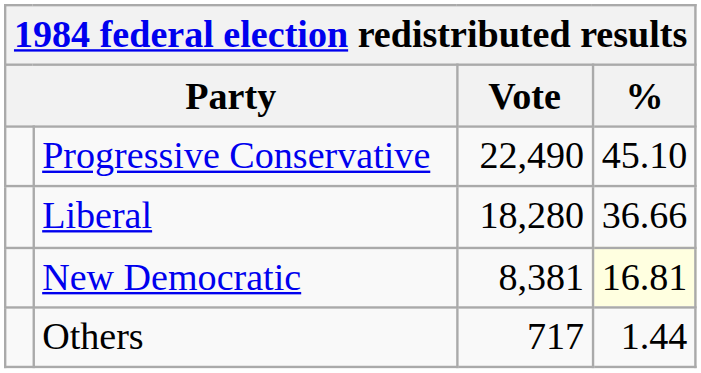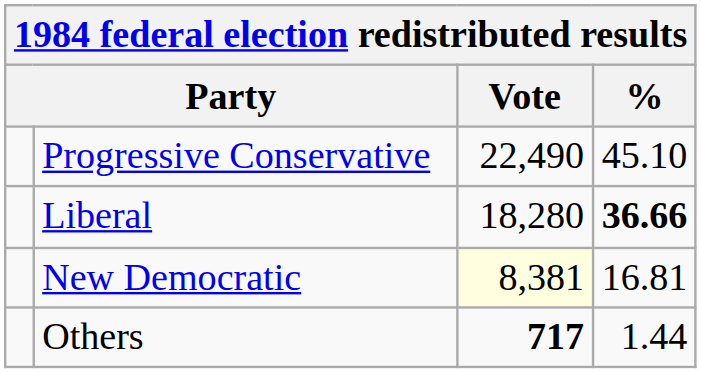(645, 215) normal -> (645, 215) bold
(541, 276) no background -> (541, 276) lightyellow background
(645, 276) lightyellow background -> (645, 276) no background
(556, 336) normal -> (556, 336) bold
